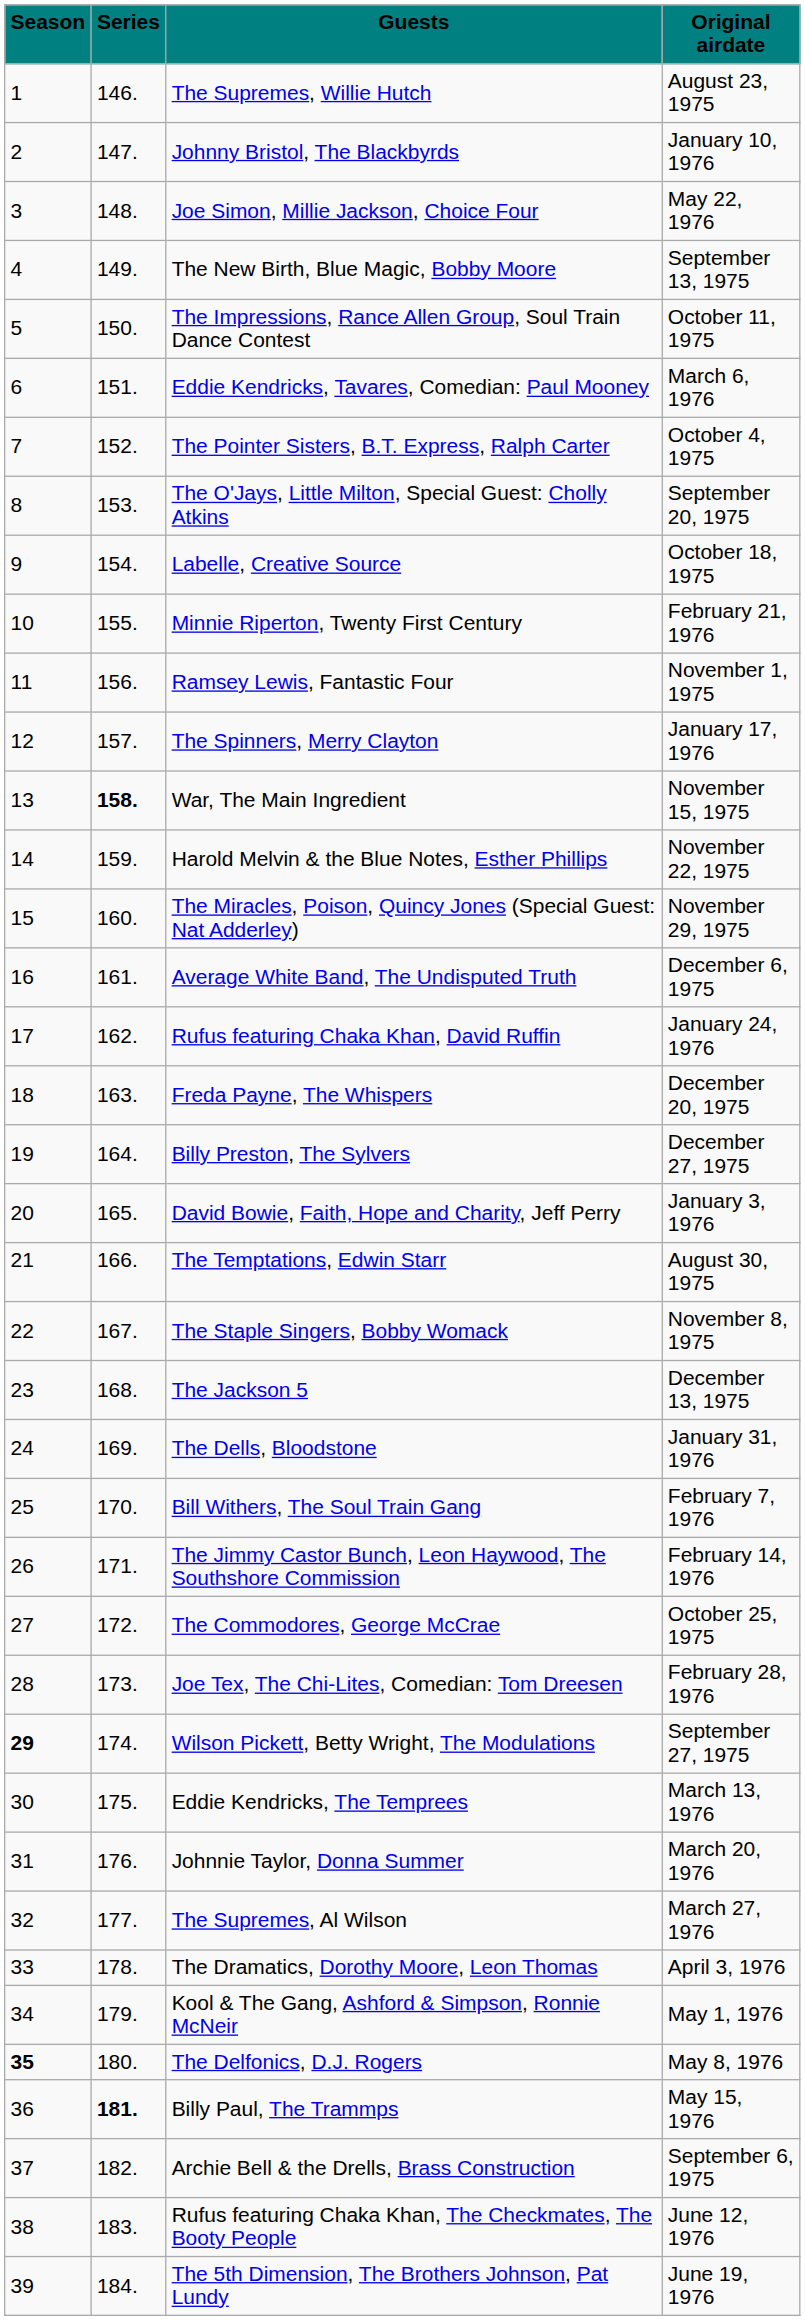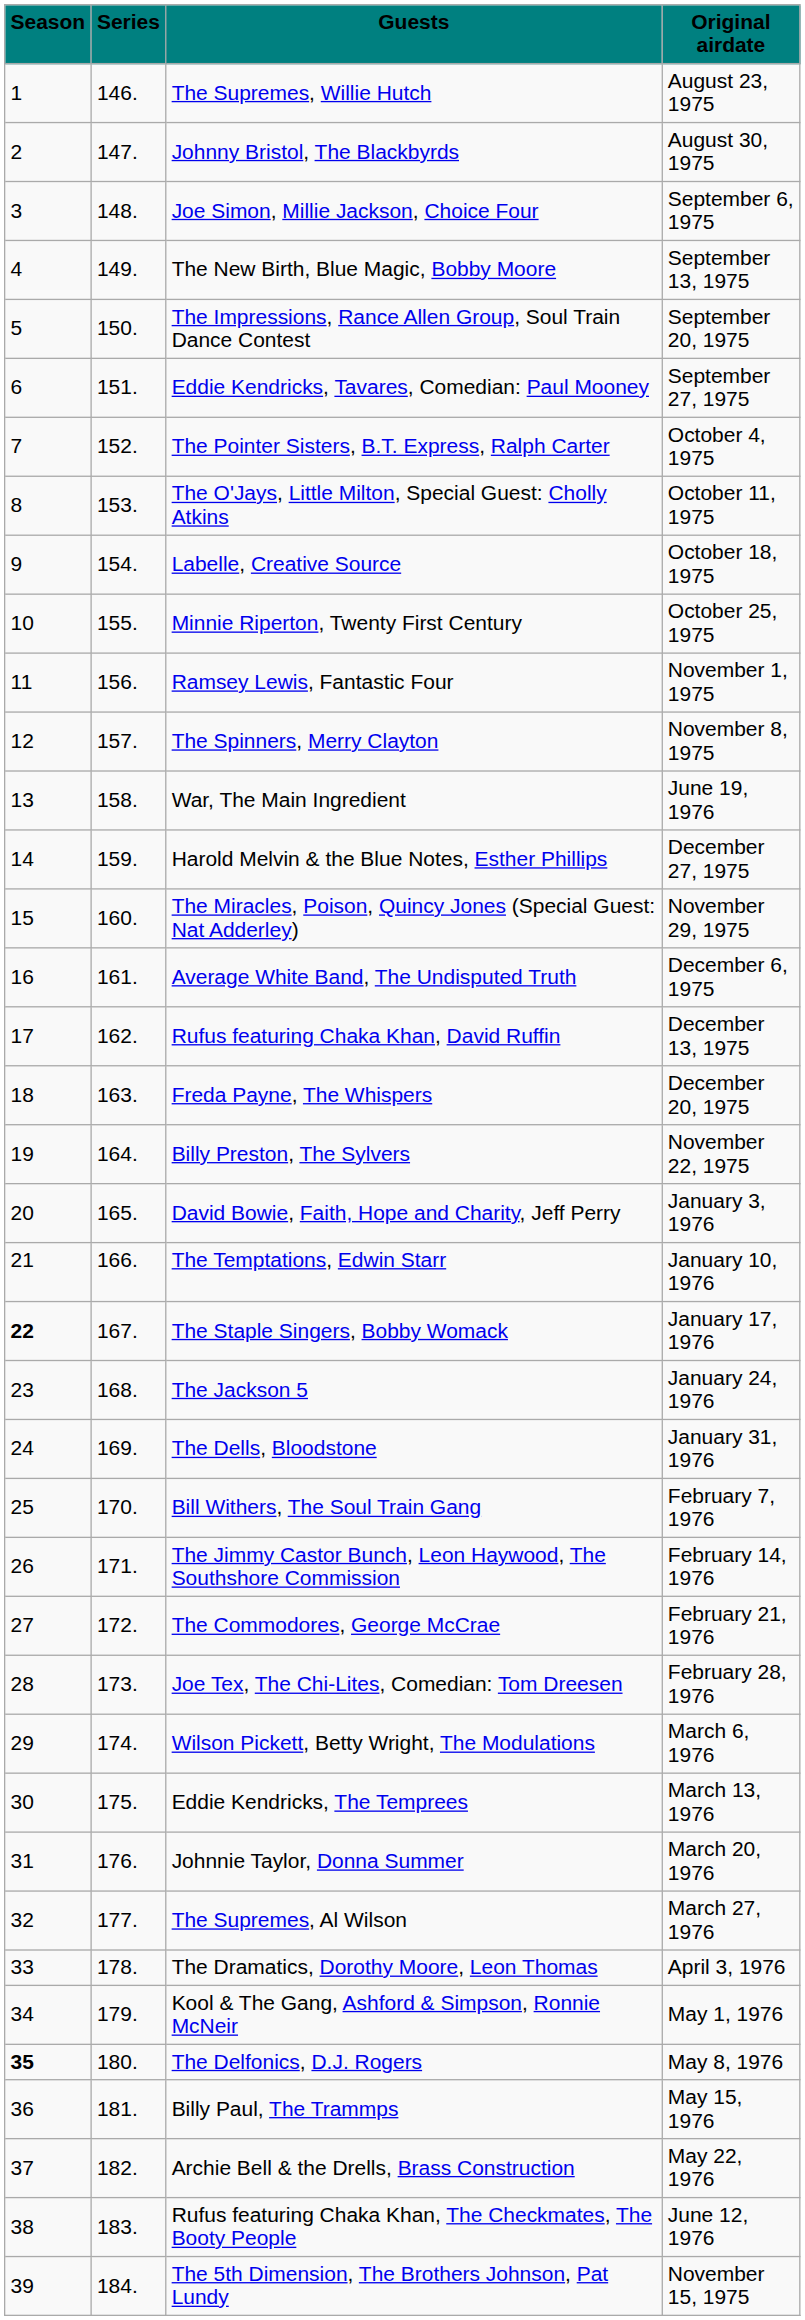(723, 151) January 10, 1976 -> (718, 151) August 30, 1975
(705, 210) May 22, 1976 -> (731, 210) September 6, 1975
(722, 328) October 11, 1975 -> (719, 328) September 20, 1975
(709, 387) March 6, 1976 -> (719, 387) September 27, 1975
(719, 505) September 20, 1975 -> (722, 505) October 11, 1975
(727, 623) February 21, 1976 -> (723, 623) October 25, 1975
(723, 741) January 17, 1976 -> (728, 741) November 8, 1975
(117, 800) bold -> (117, 800) normal
(716, 800) November 15, 1975 -> (708, 800) June 19, 1976
(716, 859) November 22, 1975 -> (716, 859) December 27, 1975
(723, 1036) January 24, 1976 -> (716, 1036) December 13, 1975
(716, 1154) December 27, 1975 -> (716, 1154) November 22, 1975
(718, 1271) August 30, 1975 -> (723, 1271) January 10, 1976
(22, 1330) normal -> (22, 1330) bold
(728, 1330) November 8, 1975 -> (723, 1330) January 17, 1976
(716, 1389) December 13, 1975 -> (723, 1389) January 24, 1976
(723, 1625) October 25, 1975 -> (727, 1625) February 21, 1976
(22, 1743) bold -> (22, 1743) normal
(719, 1743) September 27, 1975 -> (709, 1743) March 6, 1976
(117, 2109) bold -> (117, 2109) normal
(731, 2167) September 6, 1975 -> (705, 2167) May 22, 1976
(708, 2285) June 19, 1976 -> (716, 2285) November 15, 1975
